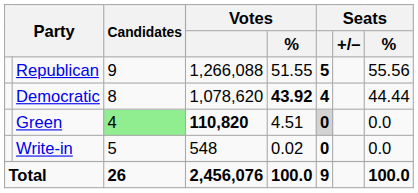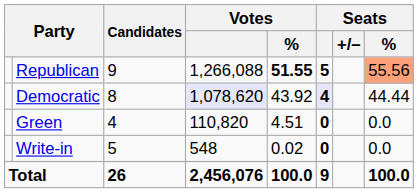(292, 70) normal -> (292, 70) bold
(389, 70) no background -> (389, 70) lightsalmon background
(226, 97) no background -> (226, 97) lavender background
(292, 97) bold -> (292, 97) normal
(325, 97) no background -> (325, 97) lavender background
(112, 123) lightgreen background -> (112, 123) no background
(219, 123) bold -> (219, 123) normal
(325, 123) lightgrey background -> (325, 123) no background
